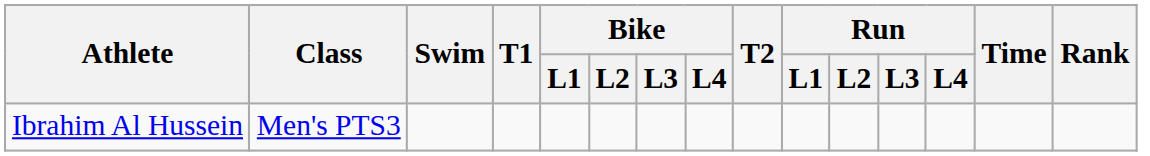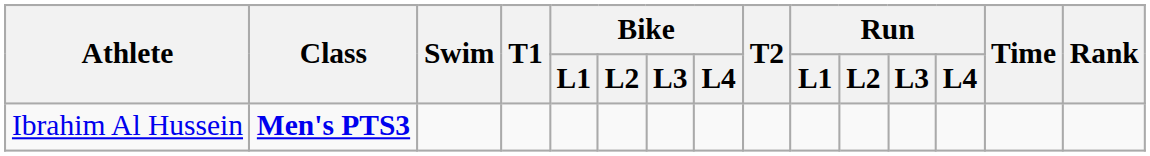(329, 126) normal -> (333, 126) bold
